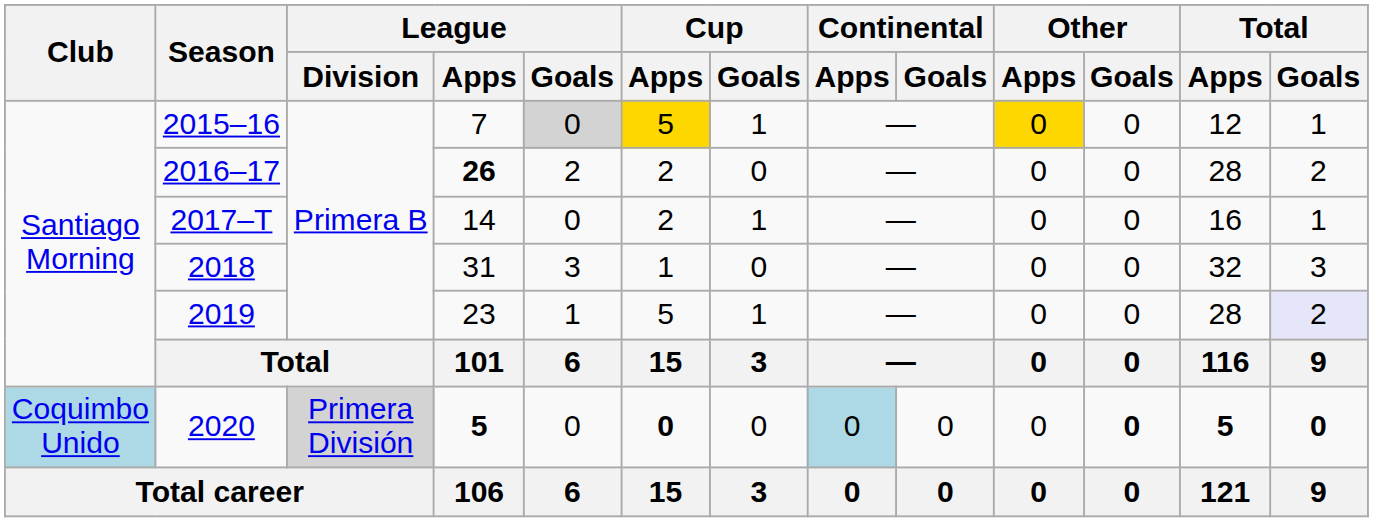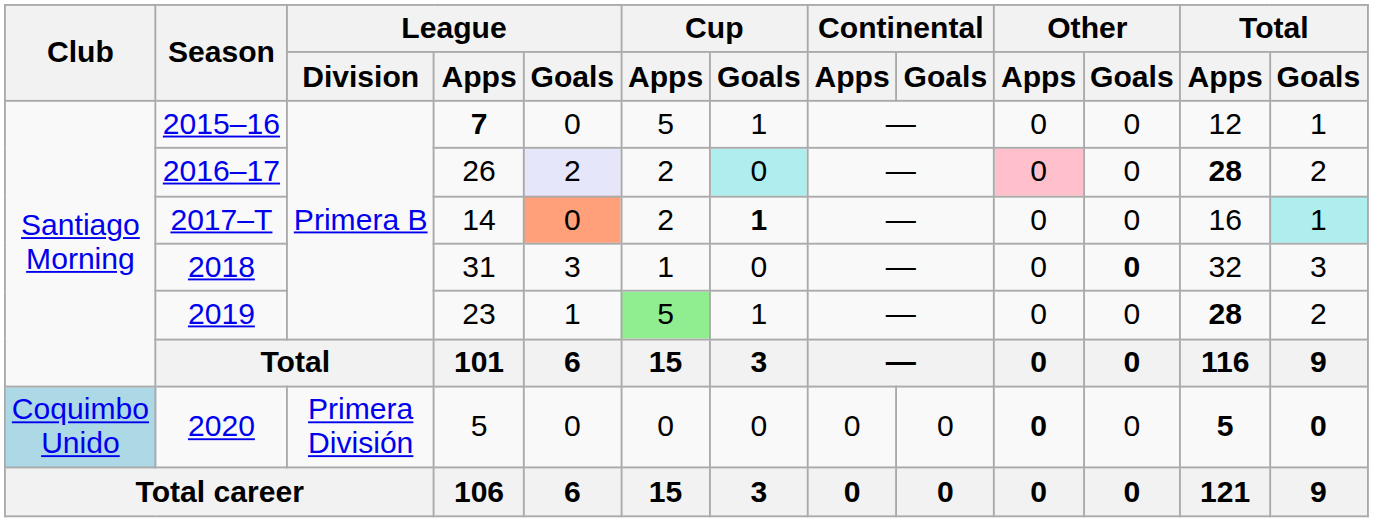(479, 123) normal -> (479, 123) bold
(572, 123) lightgrey background -> (572, 123) no background
(666, 123) gold background -> (666, 123) no background
(1039, 123) gold background -> (1039, 123) no background
(479, 171) bold -> (479, 171) normal
(572, 171) no background -> (572, 171) lavender background
(759, 171) no background -> (759, 171) paleturquoise background
(1039, 171) no background -> (1039, 171) pink background
(1225, 171) normal -> (1225, 171) bold
(572, 219) no background -> (572, 219) lightsalmon background
(759, 219) normal -> (759, 219) bold
(1318, 219) no background -> (1318, 219) paleturquoise background
(1132, 266) normal -> (1132, 266) bold
(666, 314) no background -> (666, 314) lightgreen background
(1225, 314) normal -> (1225, 314) bold
(1318, 314) lavender background -> (1318, 314) no background
(361, 426) lightgrey background -> (361, 426) no background
(479, 426) bold -> (479, 426) normal
(666, 426) bold -> (666, 426) normal
(852, 426) lightblue background -> (852, 426) no background
(1039, 426) normal -> (1039, 426) bold
(1132, 426) bold -> (1132, 426) normal
